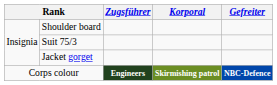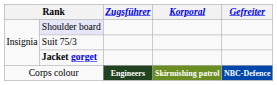(71, 27) no background -> (71, 27) lavender background
(67, 57) normal -> (69, 57) bold
